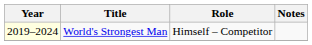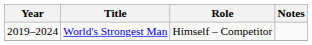(33, 31) lightyellow background -> (33, 31) no background
